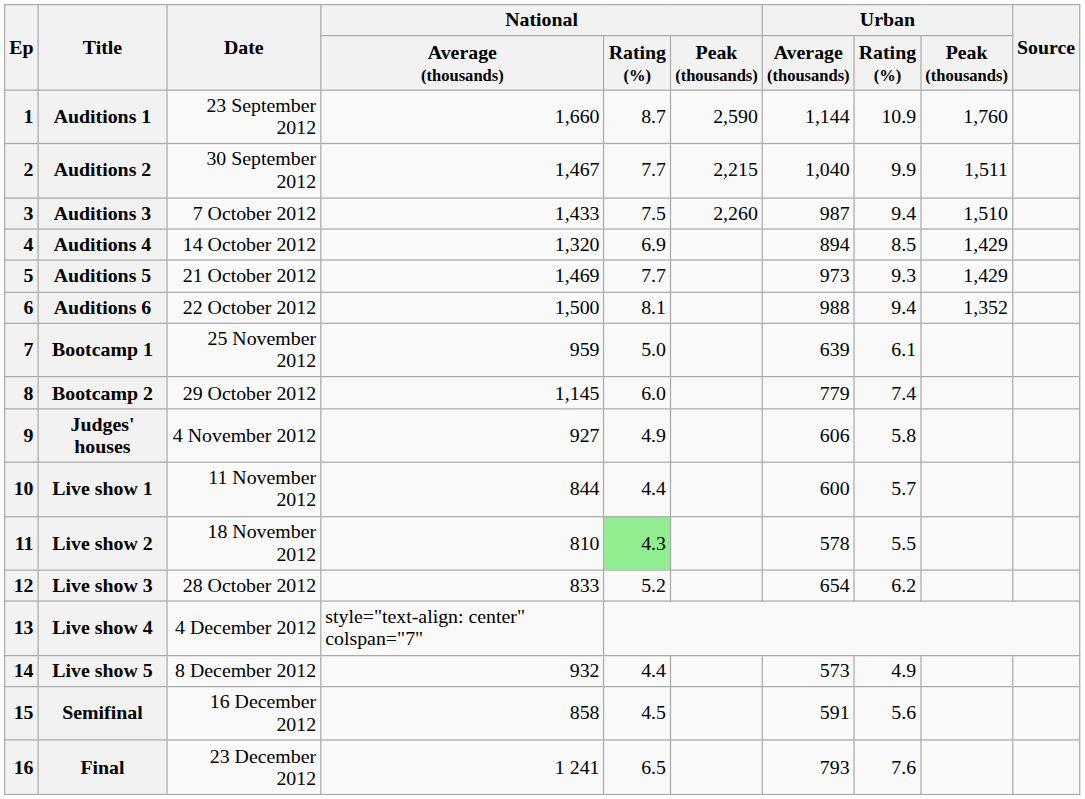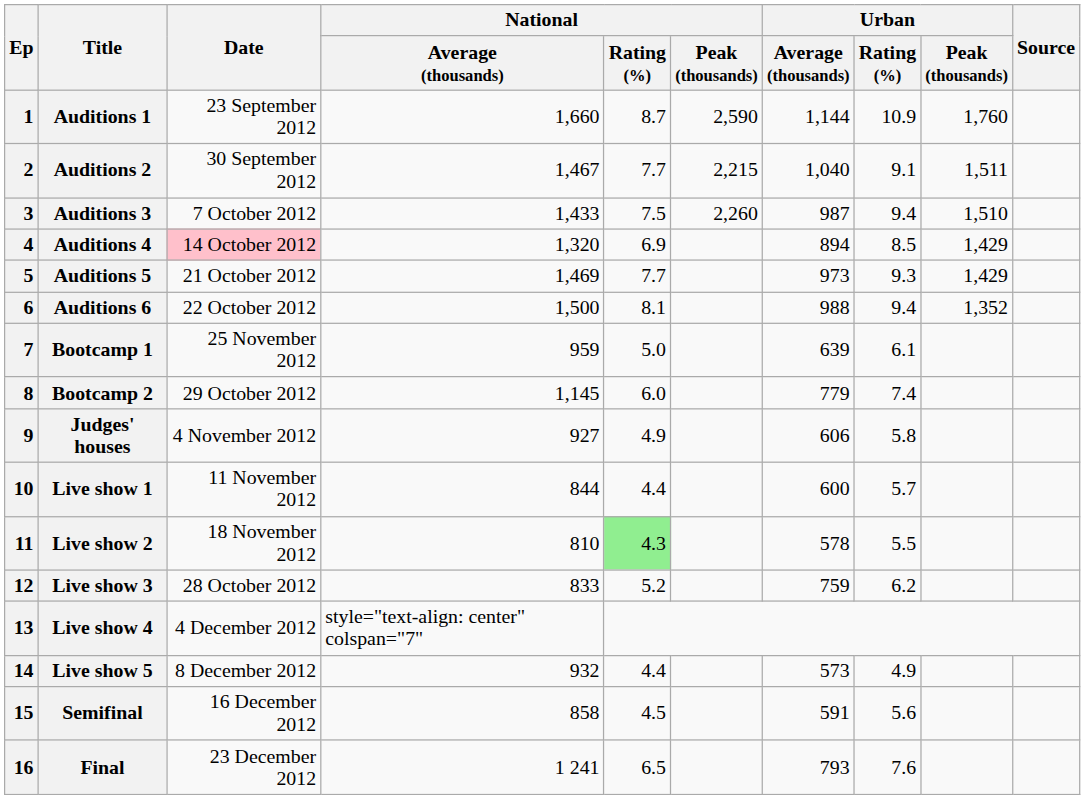(904, 170) 9.9 -> (904, 170) 9.1
(249, 244) no background -> (249, 244) pink background
(835, 585) 654 -> (835, 585) 759
